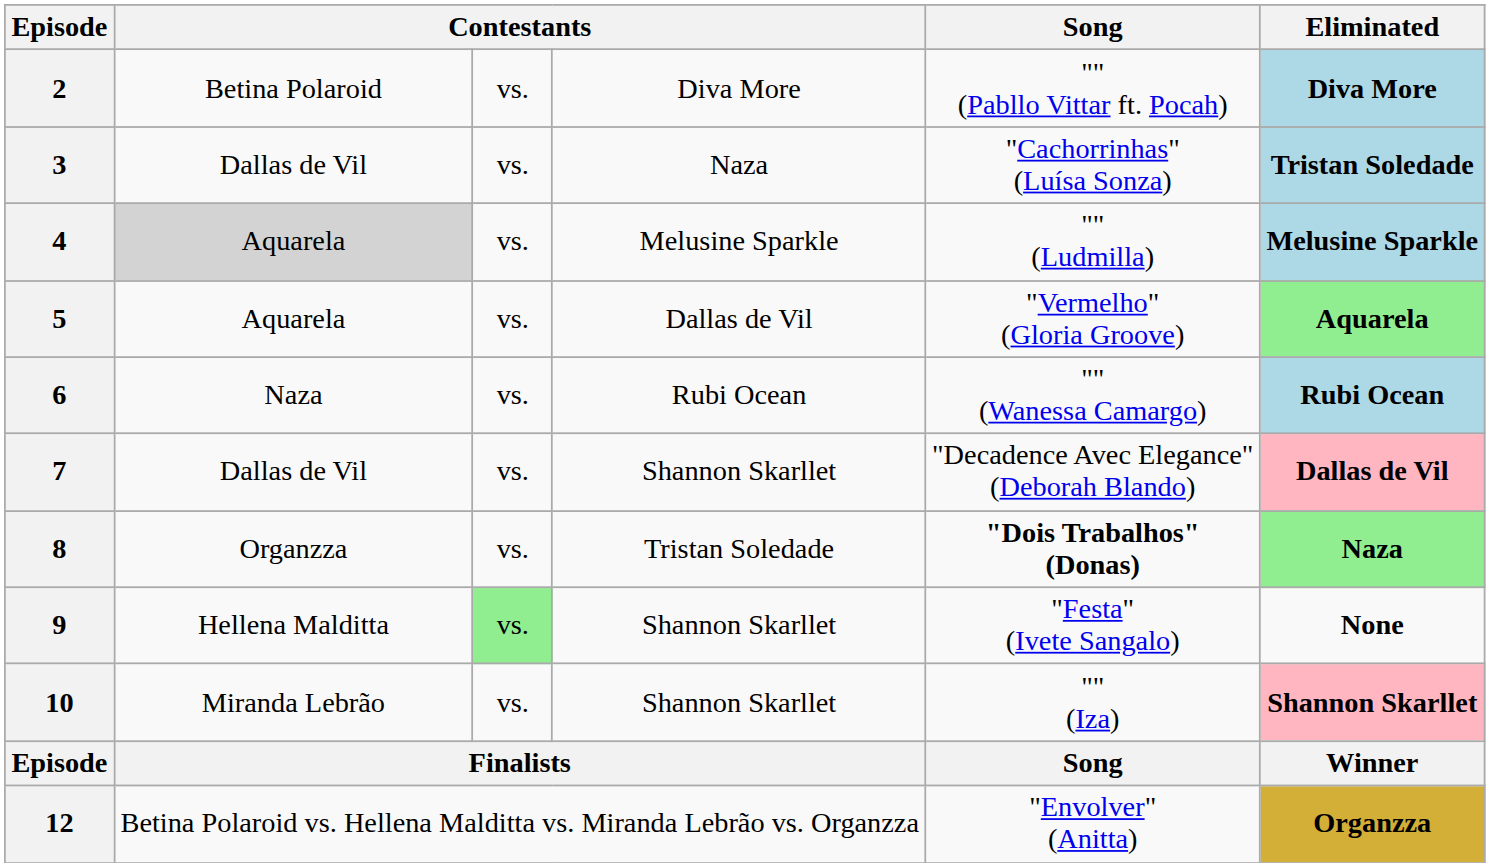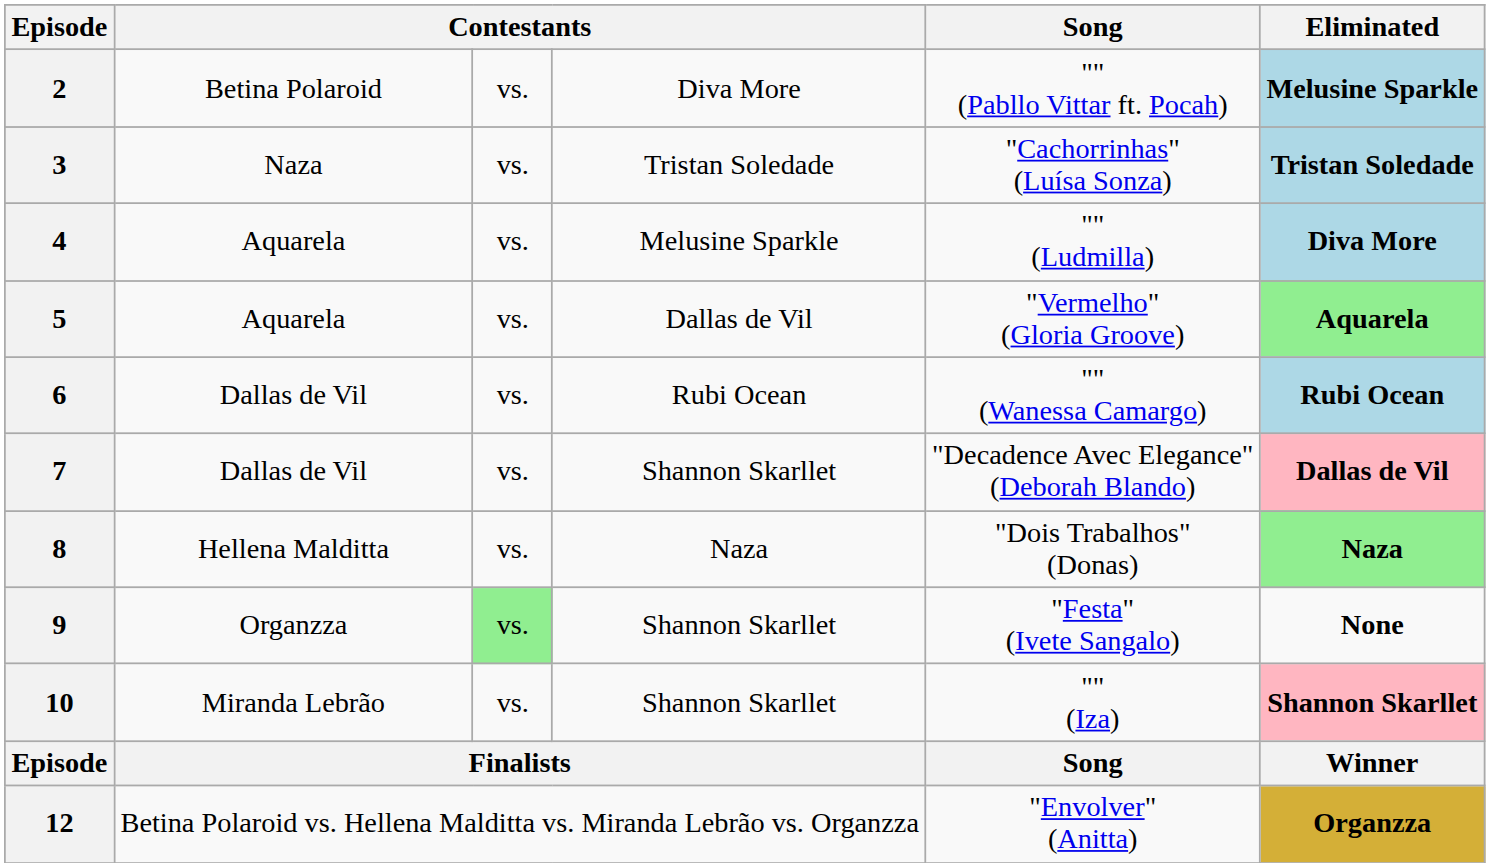(1372, 87) Diva More -> (1372, 87) Melusine Sparkle
(293, 164) Dallas de Vil -> (293, 164) Naza
(739, 164) Naza -> (739, 164) Tristan Soledade
(293, 241) lightgrey background -> (293, 241) no background
(1372, 241) Melusine Sparkle -> (1372, 241) Diva More
(293, 394) Naza -> (293, 394) Dallas de Vil
(293, 548) Organzza -> (293, 548) Hellena Malditta
(739, 548) Tristan Soledade -> (739, 548) Naza
(1093, 548) bold -> (1093, 548) normal
(293, 625) Hellena Malditta -> (293, 625) Organzza
